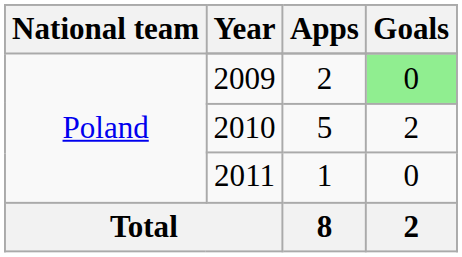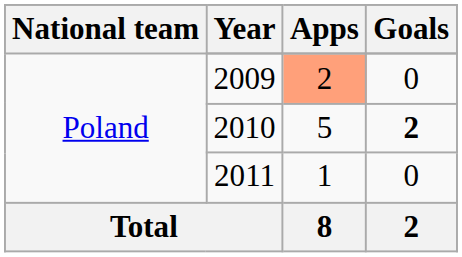(324, 78) no background -> (324, 78) lightsalmon background
(411, 78) lightgreen background -> (411, 78) no background
(411, 127) normal -> (411, 127) bold
